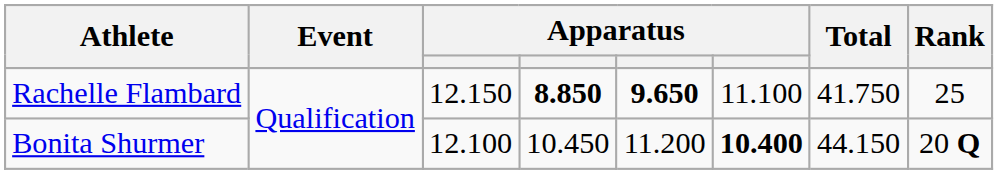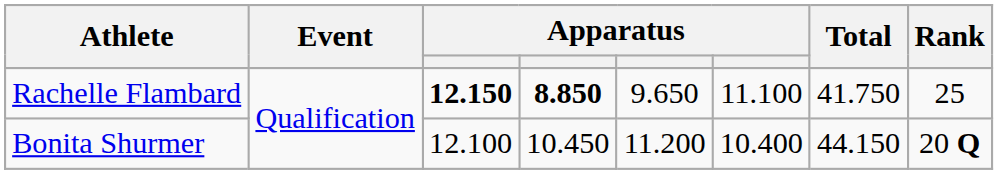(471, 93) normal -> (471, 93) bold
(665, 93) bold -> (665, 93) normal
(761, 143) bold -> (761, 143) normal
